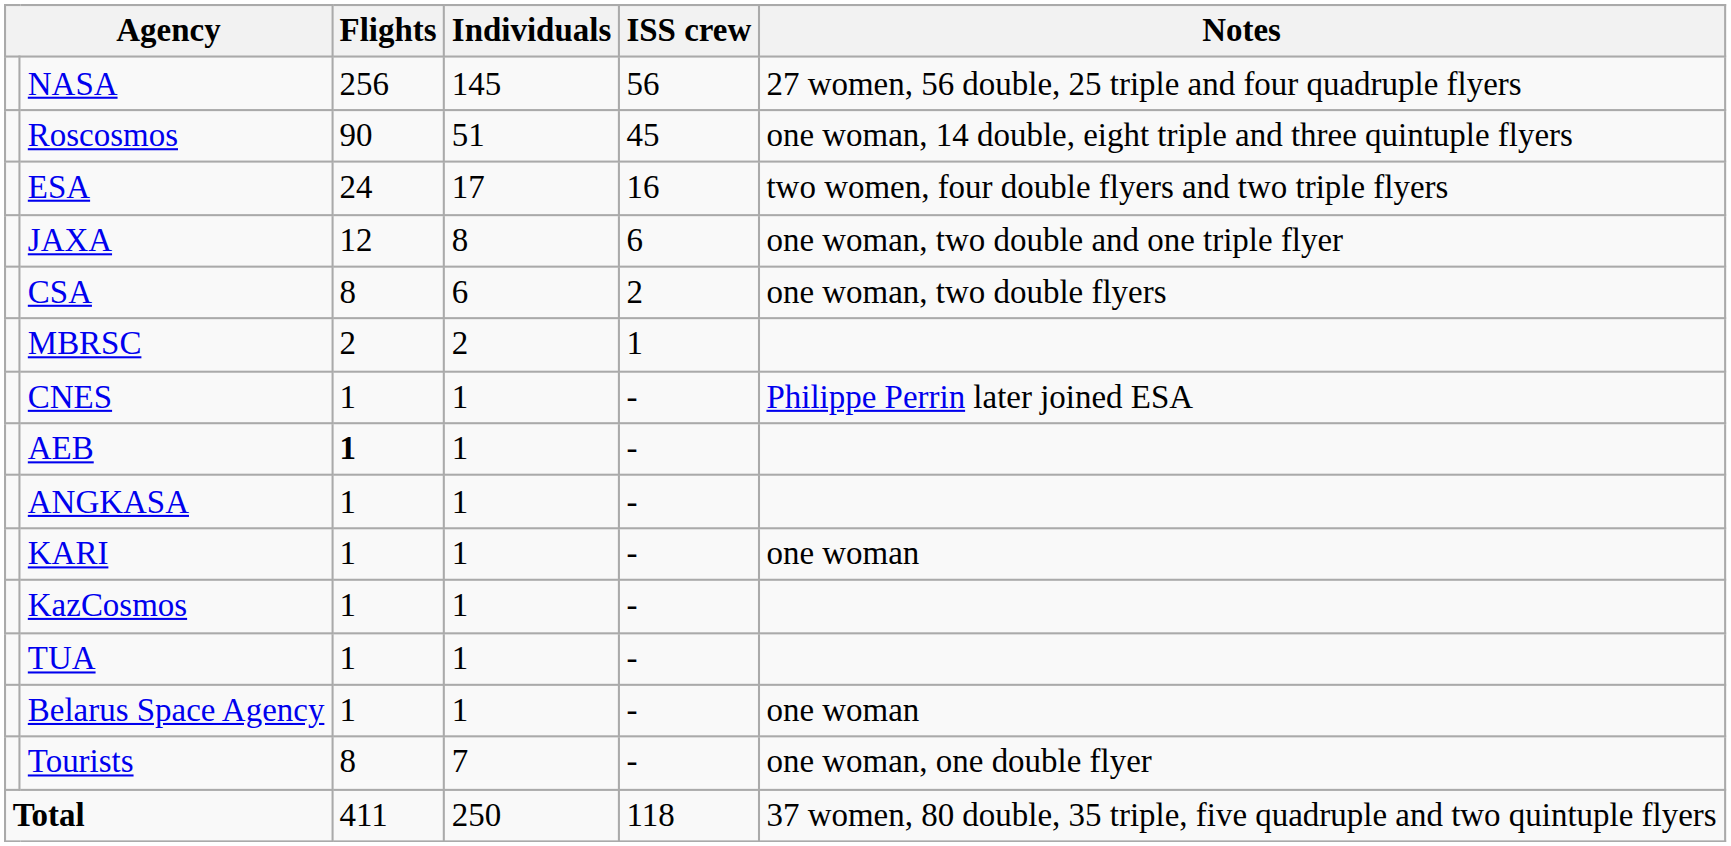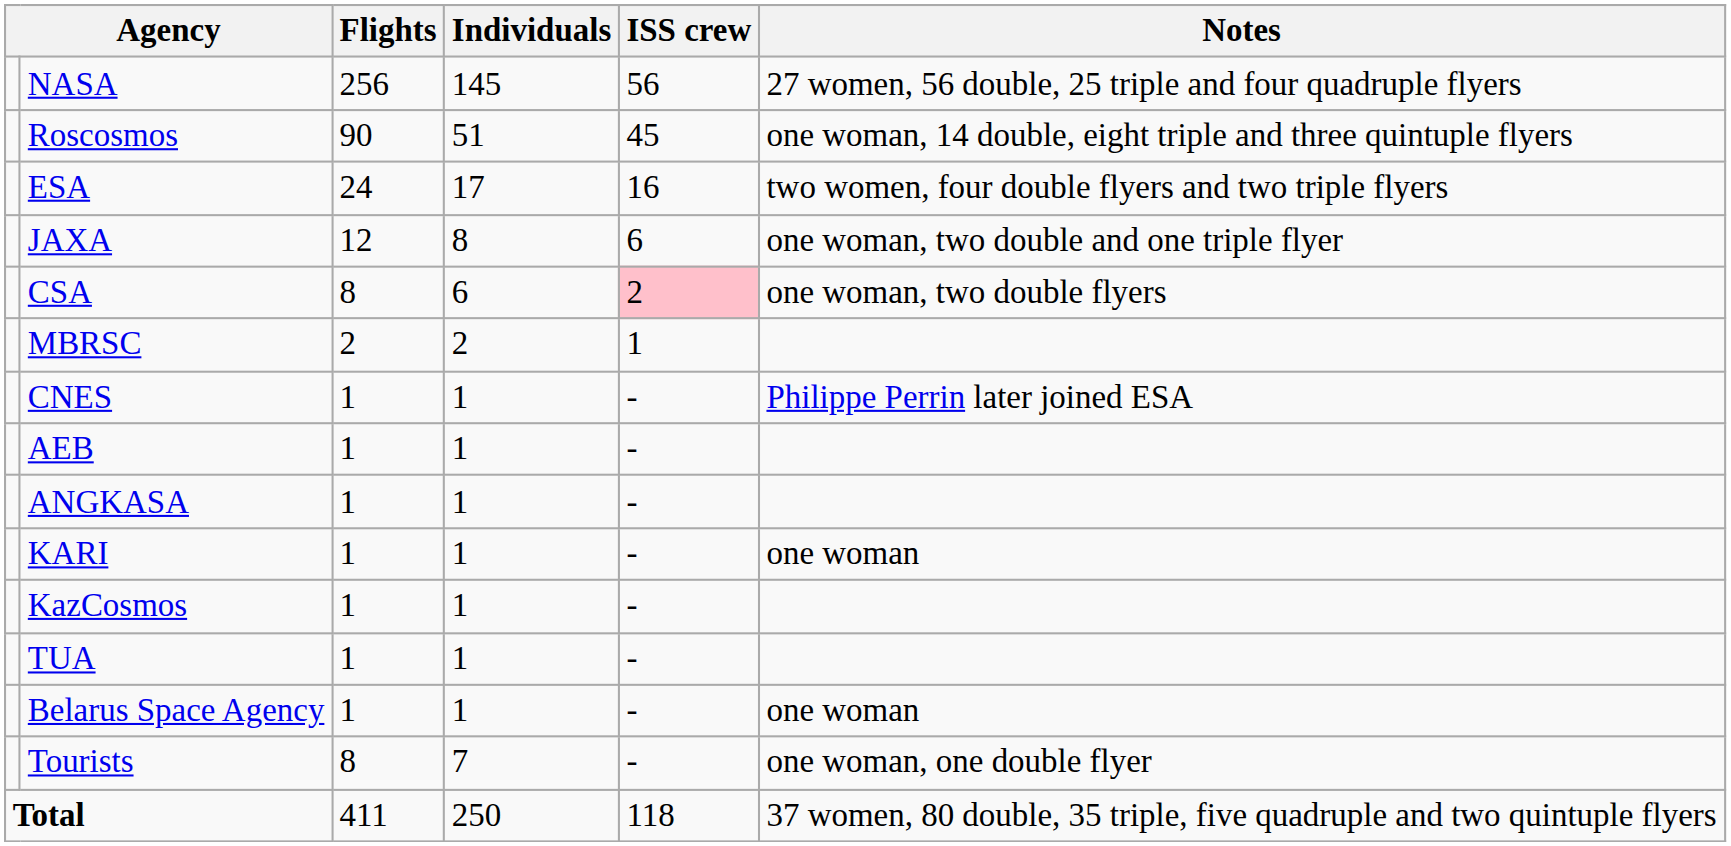(635, 291) no background -> (635, 291) pink background
(348, 448) bold -> (348, 448) normal
